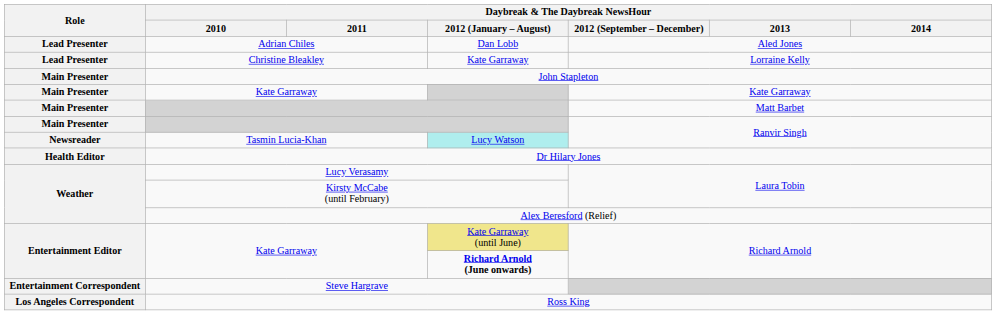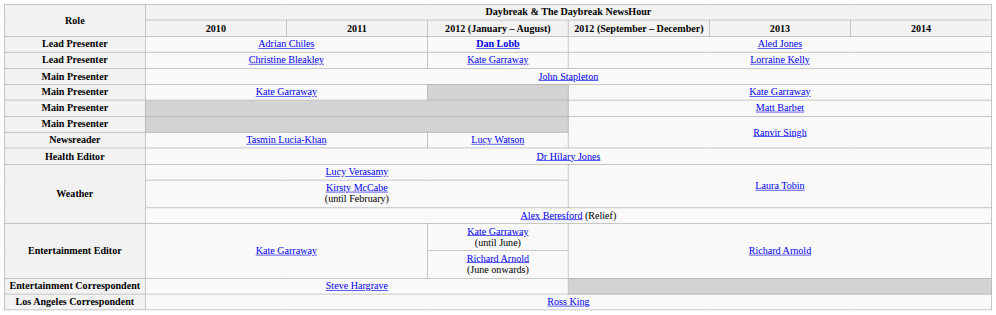(498, 44) normal -> (498, 44) bold
(498, 140) paleturquoise background -> (498, 140) no background
(498, 237) khaki background -> (498, 237) no background
(498, 264) bold -> (498, 264) normal
